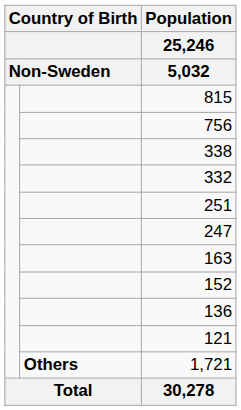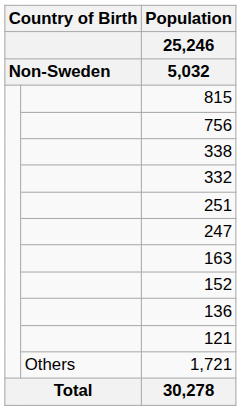(51, 364) bold -> (50, 364) normal
